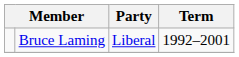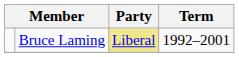(134, 40) no background -> (134, 40) khaki background
